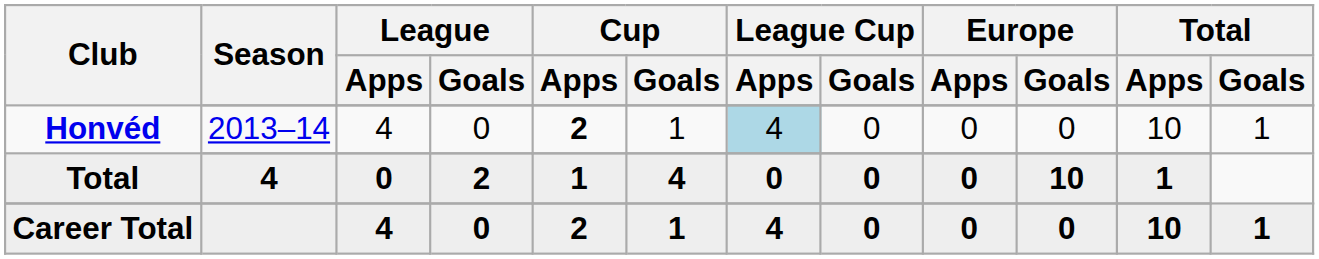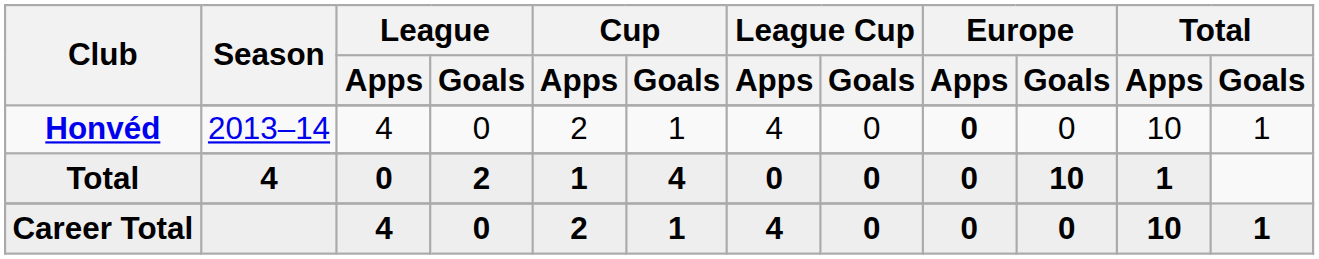(579, 129) bold -> (579, 129) normal
(774, 129) lightblue background -> (774, 129) no background
(969, 129) normal -> (969, 129) bold
